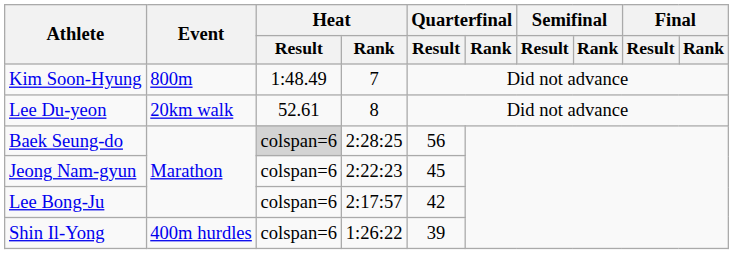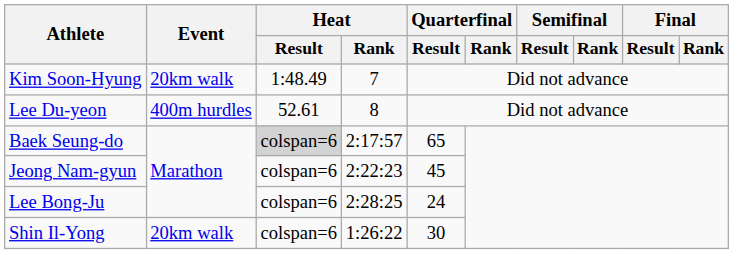(171, 79) 800m -> (192, 79) 20km walk
(192, 110) 20km walk -> (201, 110) 400m hurdles
(374, 141) 2:28:25 -> (374, 141) 2:17:57
(436, 141) 56 -> (436, 141) 65
(374, 202) 2:17:57 -> (374, 202) 2:28:25
(436, 202) 42 -> (436, 202) 24
(201, 233) 400m hurdles -> (192, 233) 20km walk
(436, 233) 39 -> (436, 233) 30
